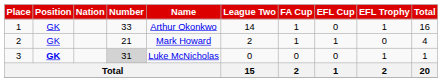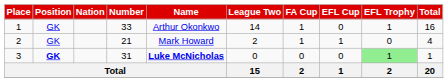(126, 56) lightgrey background -> (126, 56) no background
(184, 56) normal -> (186, 56) bold
(384, 56) no background -> (389, 56) lightgreen background
